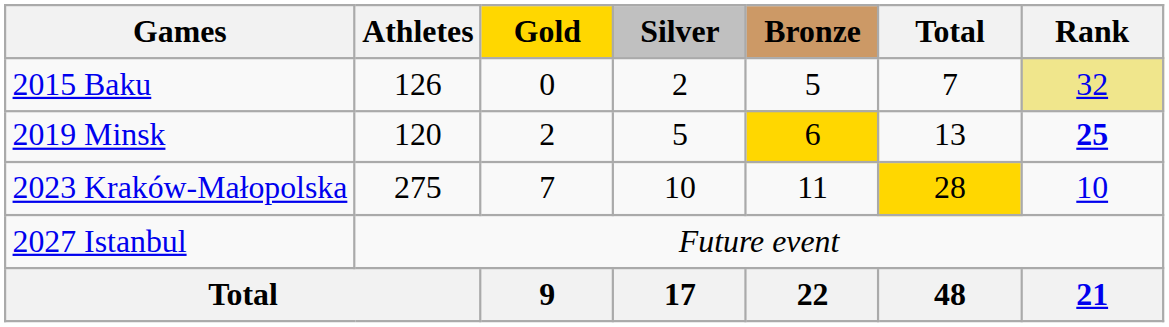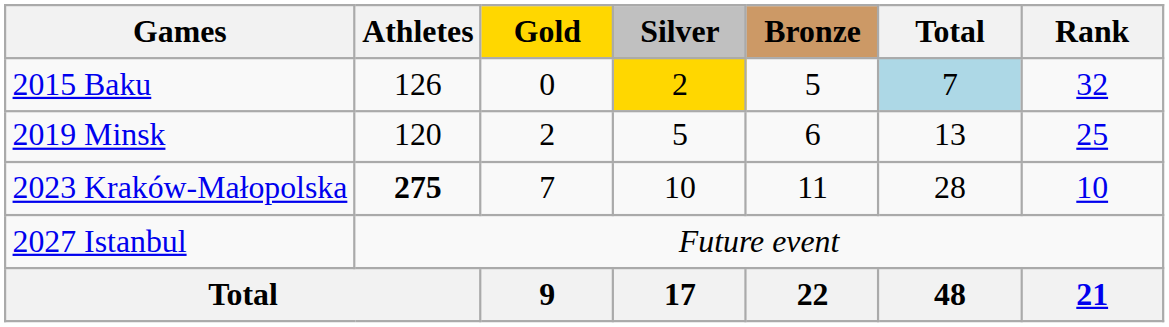(680, 83) no background -> (680, 83) gold background
(950, 83) no background -> (950, 83) lightblue background
(1092, 83) khaki background -> (1092, 83) no background
(813, 136) gold background -> (813, 136) no background
(1092, 136) bold -> (1092, 136) normal
(418, 188) normal -> (418, 188) bold
(950, 188) gold background -> (950, 188) no background
